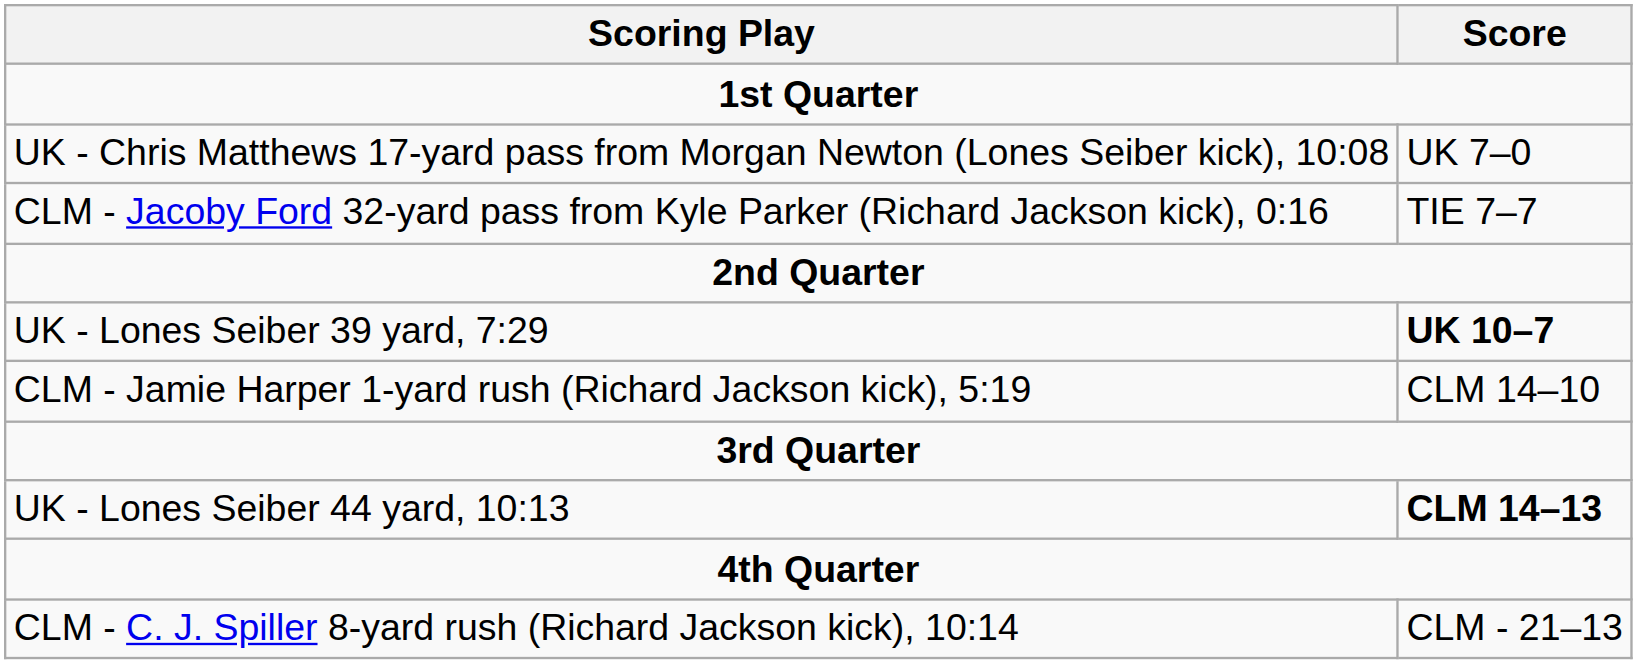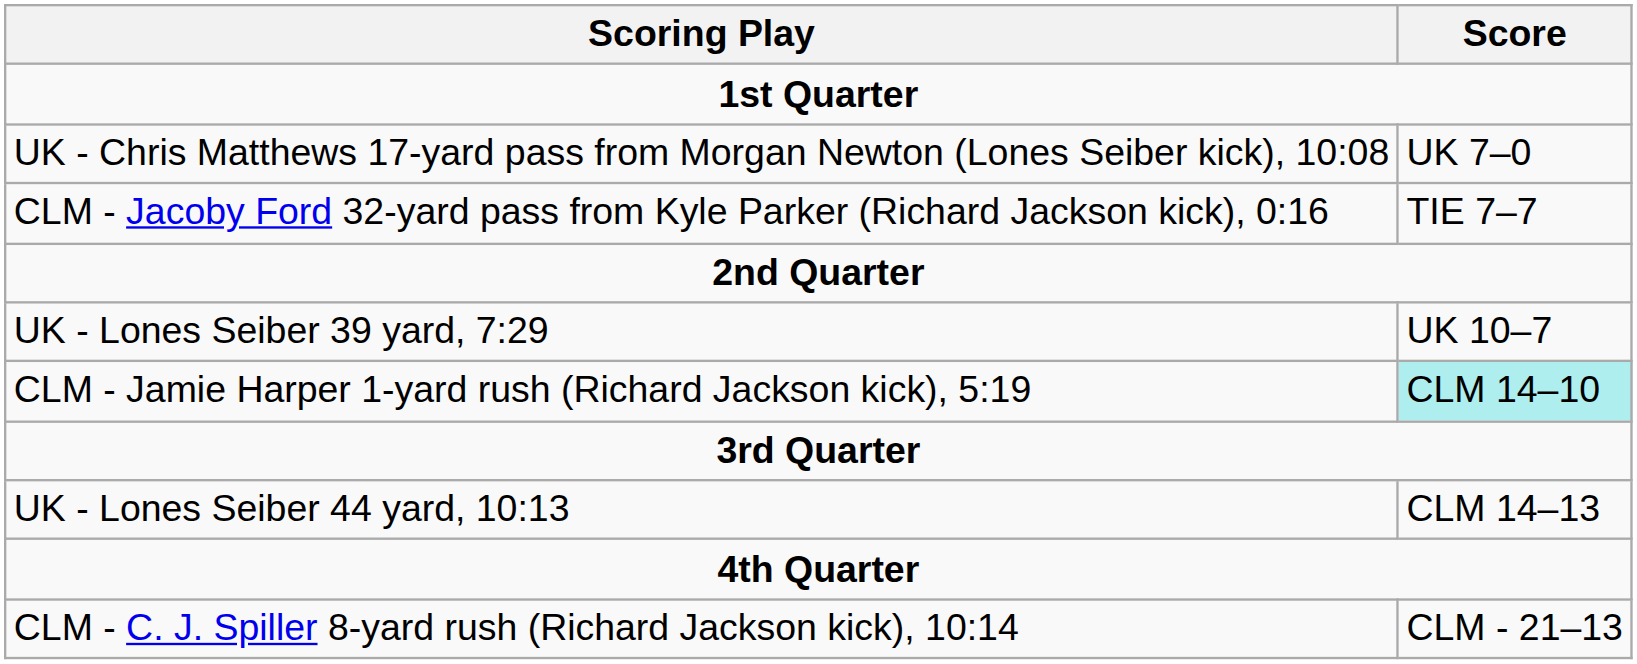(1480, 331) bold -> (1479, 331) normal
(1503, 390) no background -> (1503, 390) paleturquoise background
(1504, 509) bold -> (1503, 509) normal
